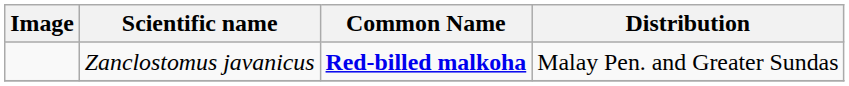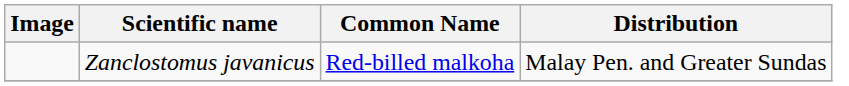(426, 61) bold -> (420, 61) normal
